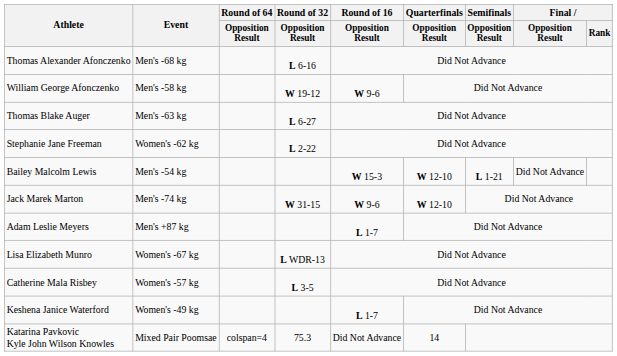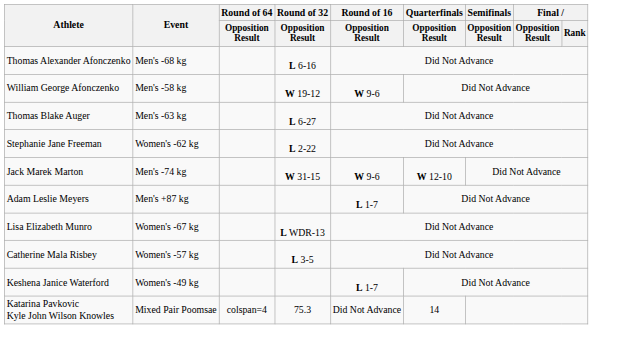- row: (51, 171)
